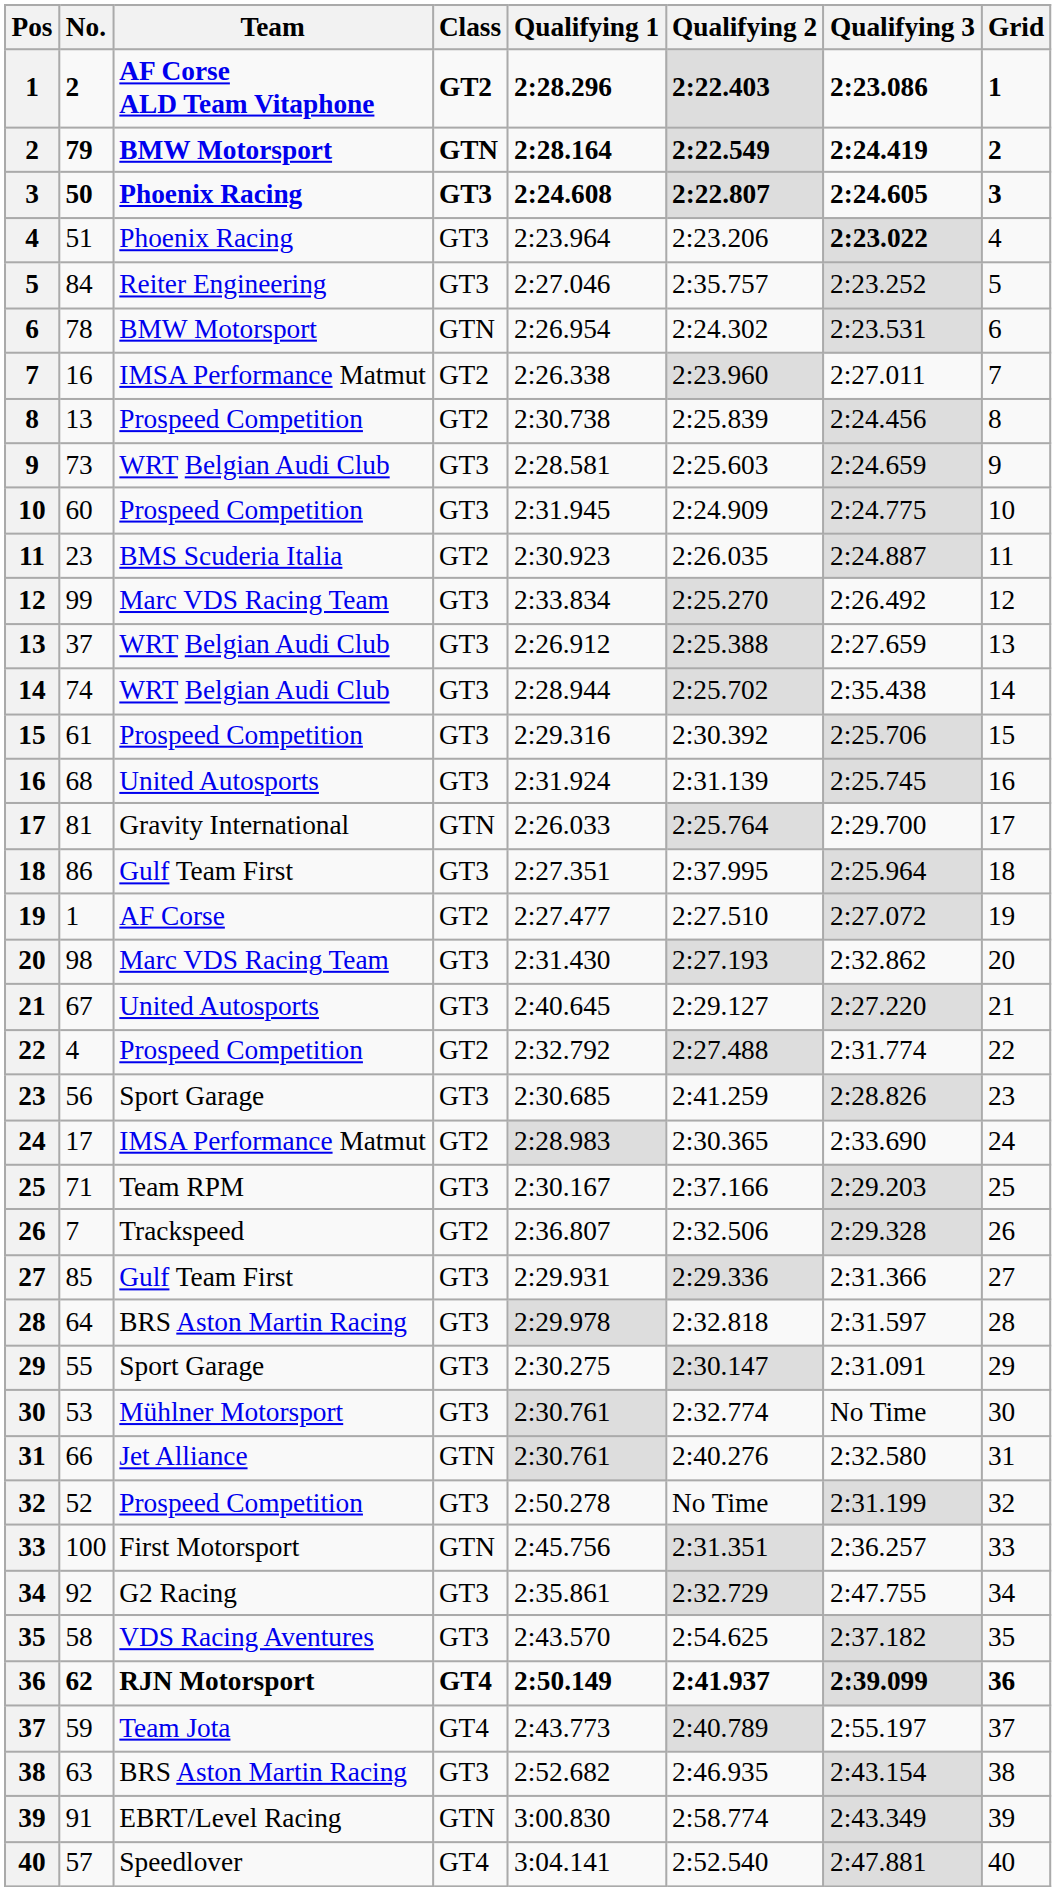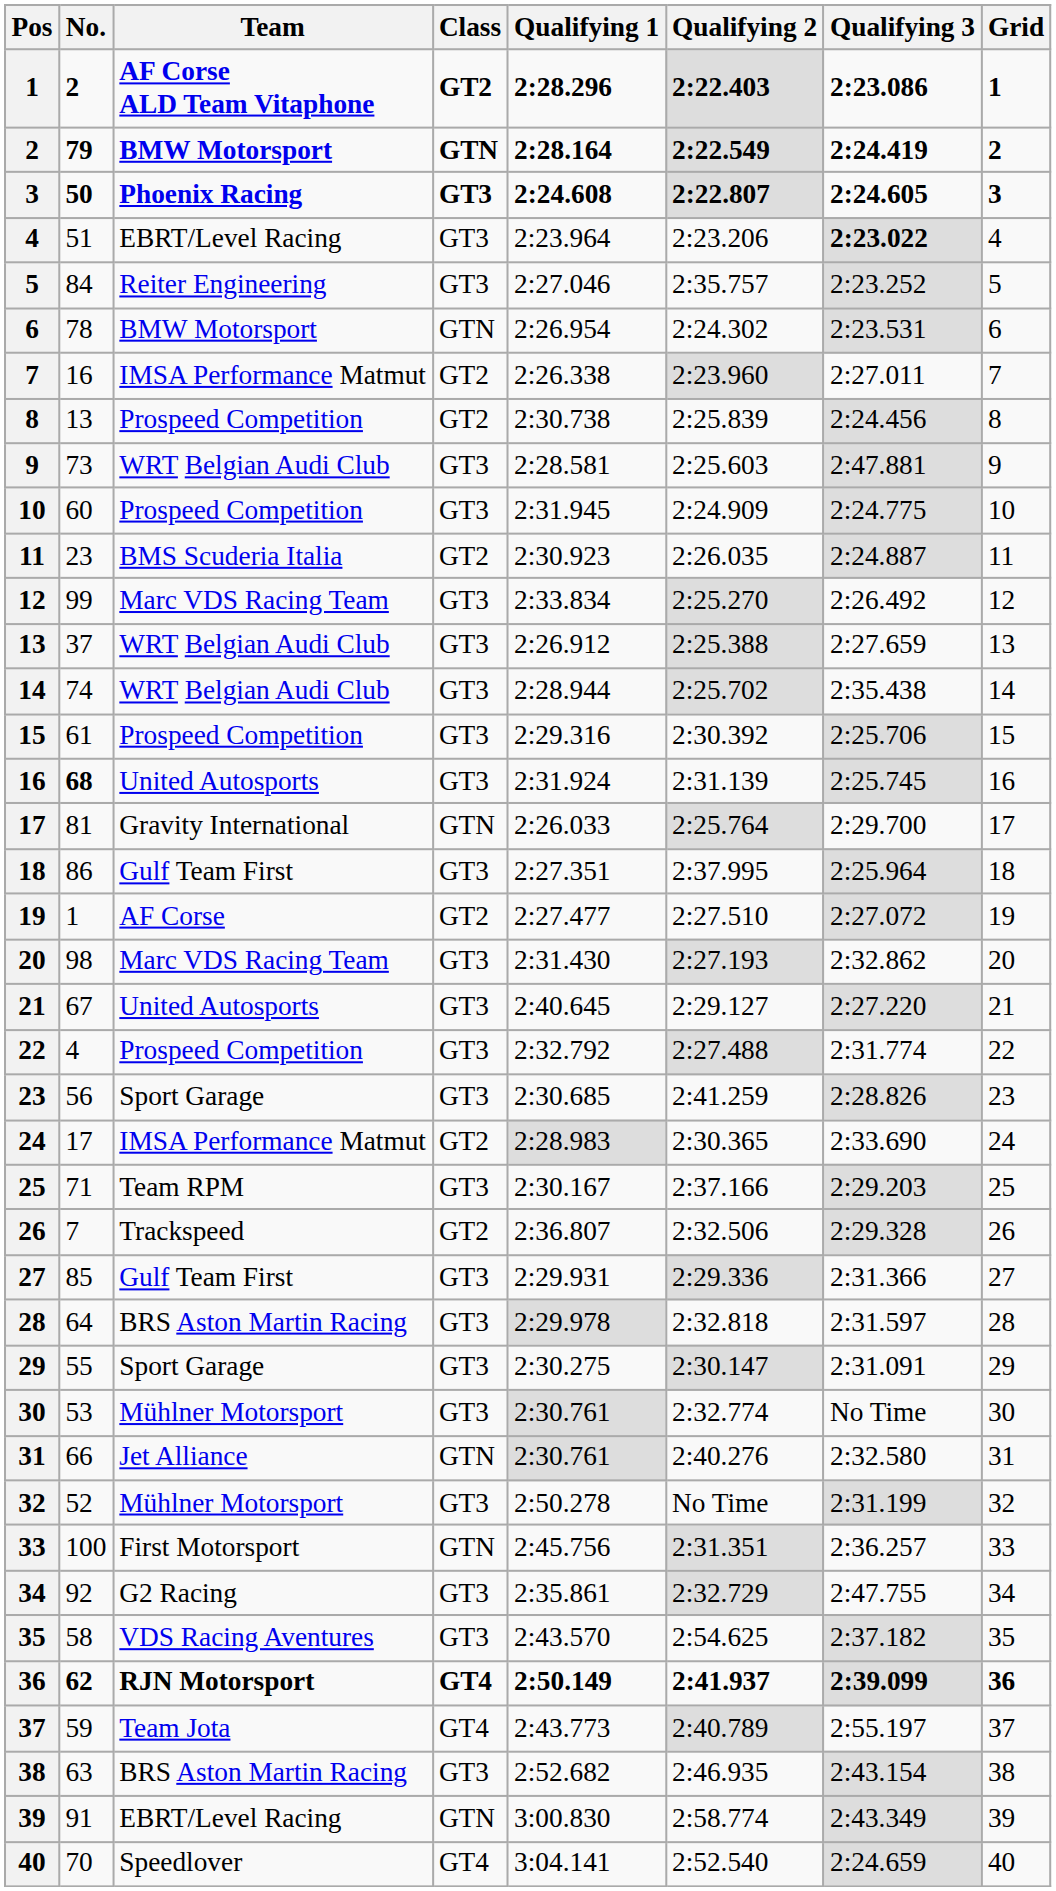(206, 239) Phoenix Racing -> (230, 239) EBRT/Level Racing
(878, 464) 2:24.659 -> (878, 464) 2:47.881
(79, 780) normal -> (79, 780) bold
(464, 1050) GT2 -> (464, 1050) GT3
(241, 1501) Prospeed Competition -> (231, 1501) Mühlner Motorsport
(79, 1862) 57 -> (79, 1862) 70
(878, 1862) 2:47.881 -> (878, 1862) 2:24.659
